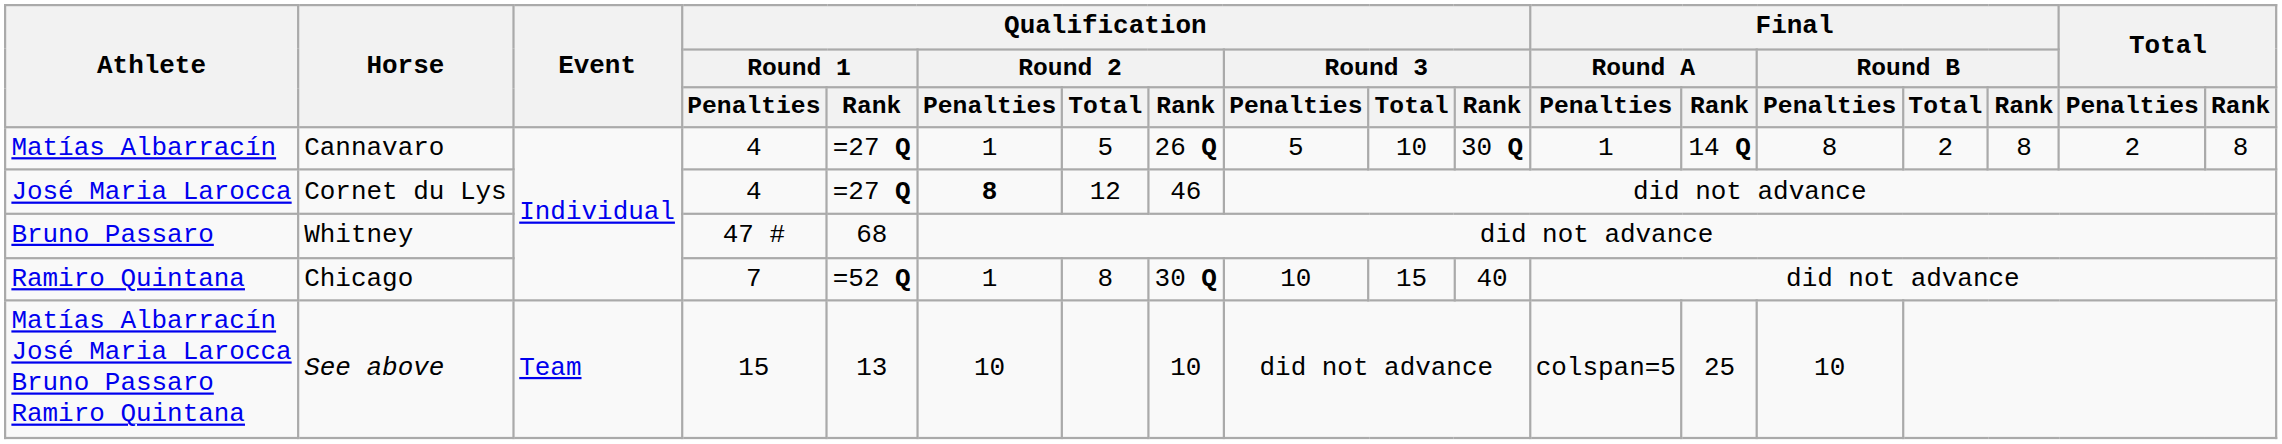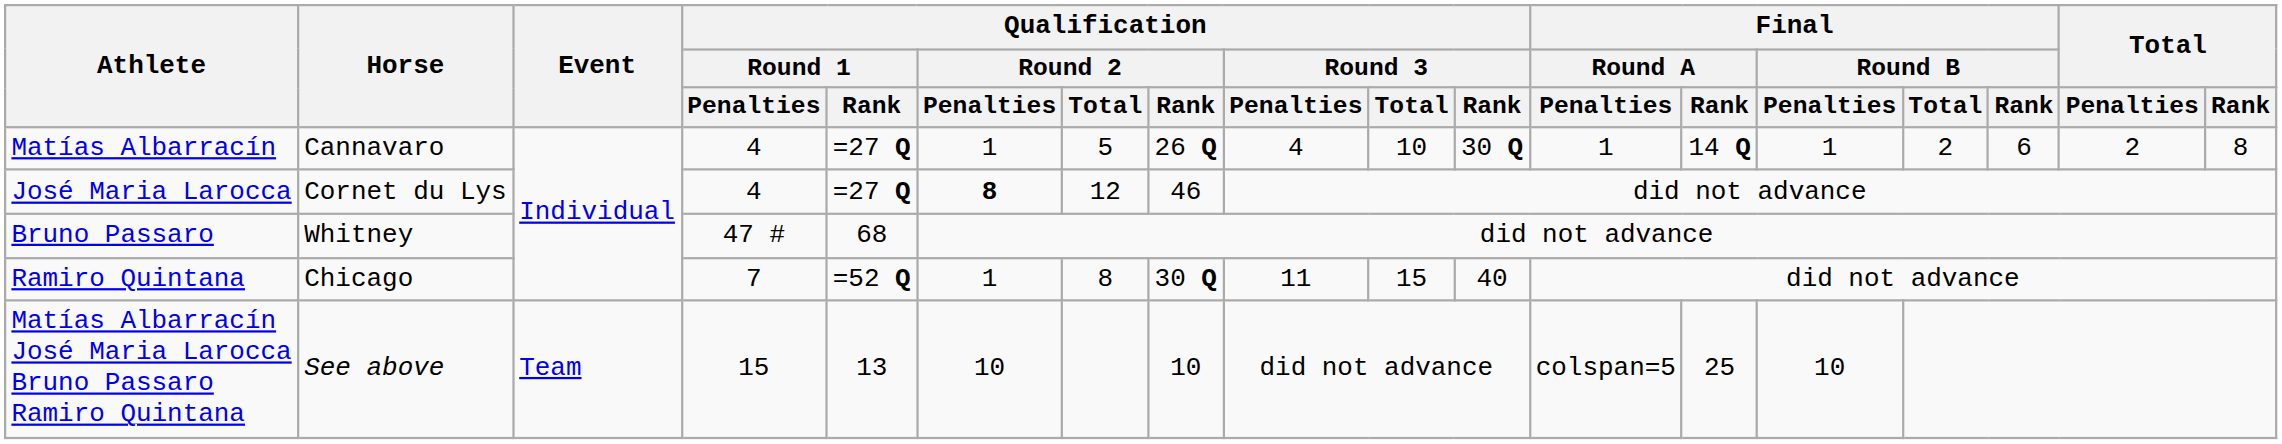(1296, 148) 5 -> (1296, 148) 4
(1830, 148) 8 -> (1830, 148) 1
(2024, 148) 8 -> (2024, 148) 6
(1296, 279) 10 -> (1296, 279) 11
